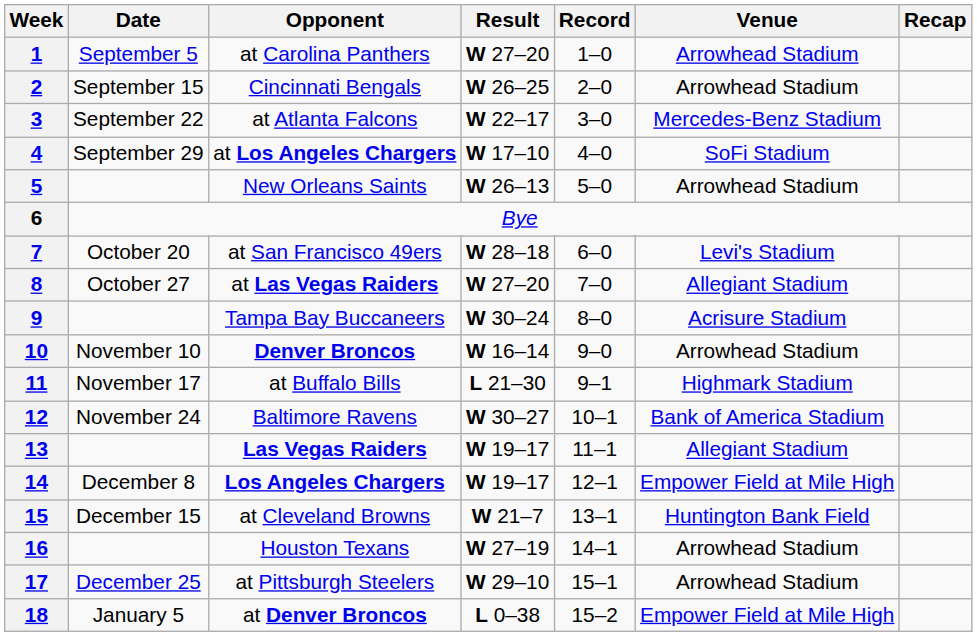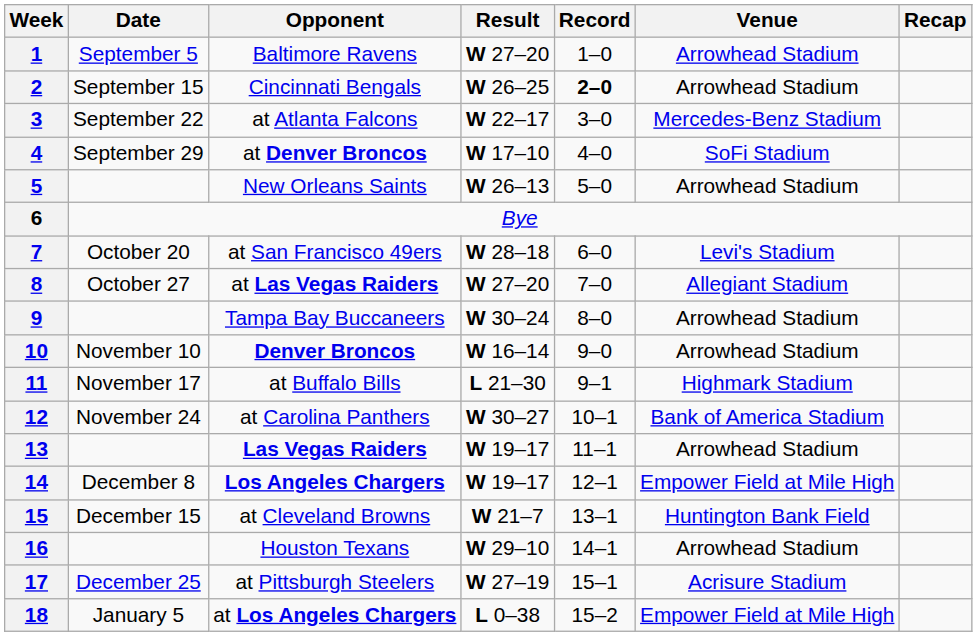(335, 53) at Carolina Panthers -> (335, 53) Baltimore Ravens
(595, 86) normal -> (595, 86) bold
(335, 152) at Los Angeles Chargers -> (335, 152) at Denver Broncos
(767, 317) Acrisure Stadium -> (767, 317) Arrowhead Stadium
(335, 416) Baltimore Ravens -> (335, 416) at Carolina Panthers
(767, 449) Allegiant Stadium -> (767, 449) Arrowhead Stadium
(508, 548) W 27–19 -> (508, 548) W 29–10
(508, 581) W 29–10 -> (508, 581) W 27–19
(767, 581) Arrowhead Stadium -> (767, 581) Acrisure Stadium
(335, 614) at Denver Broncos -> (335, 614) at Los Angeles Chargers
